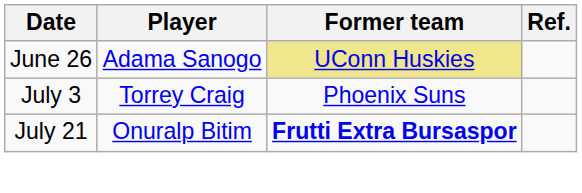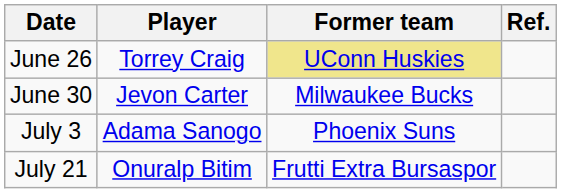(182, 59) Adama Sanogo -> (182, 59) Torrey Craig
+ row: (51, 95)
(182, 95) Torrey Craig -> (182, 132) Adama Sanogo
(394, 132) bold -> (384, 168) normal
